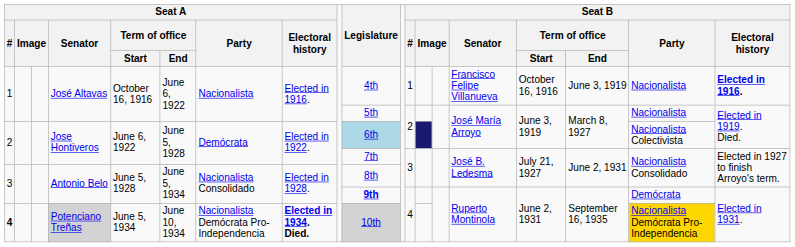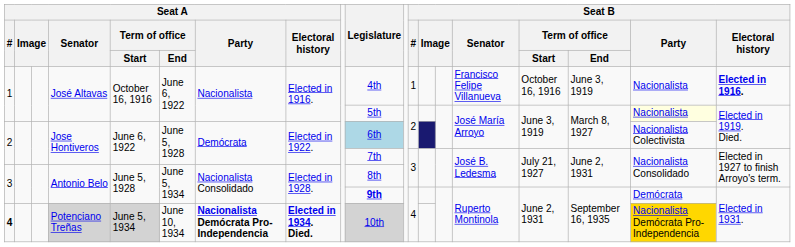(659, 113) no background -> (660, 113) lightyellow background
(130, 222) no background -> (129, 222) lightgrey background
(234, 222) normal -> (235, 222) bold
